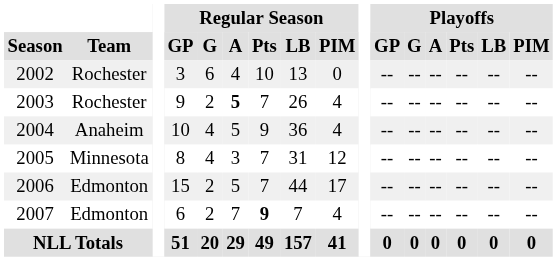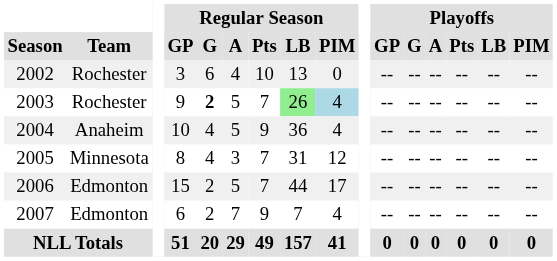(210, 102) normal -> (210, 102) bold
(236, 102) bold -> (236, 102) normal
(298, 102) no background -> (298, 102) lightgreen background
(337, 102) no background -> (337, 102) lightblue background
(264, 214) bold -> (264, 214) normal
